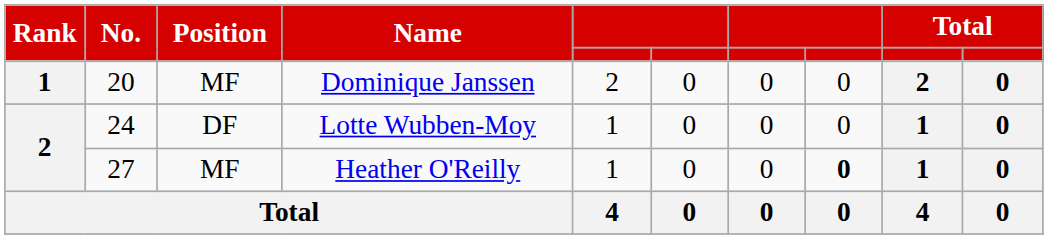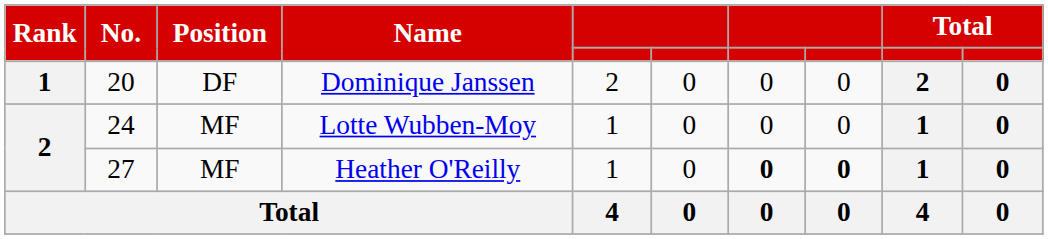(220, 82) MF -> (220, 82) DF
(220, 125) DF -> (220, 125) MF
(767, 168) normal -> (767, 168) bold
